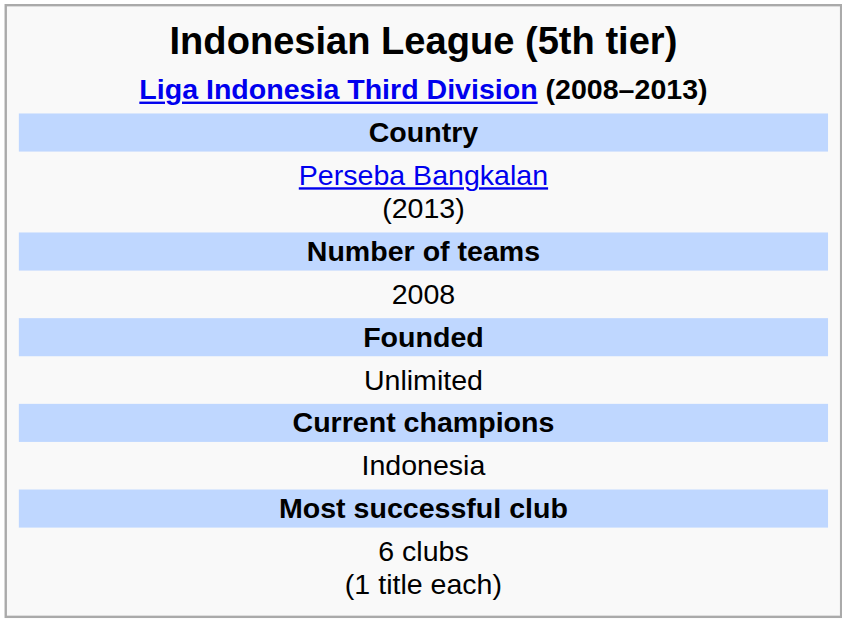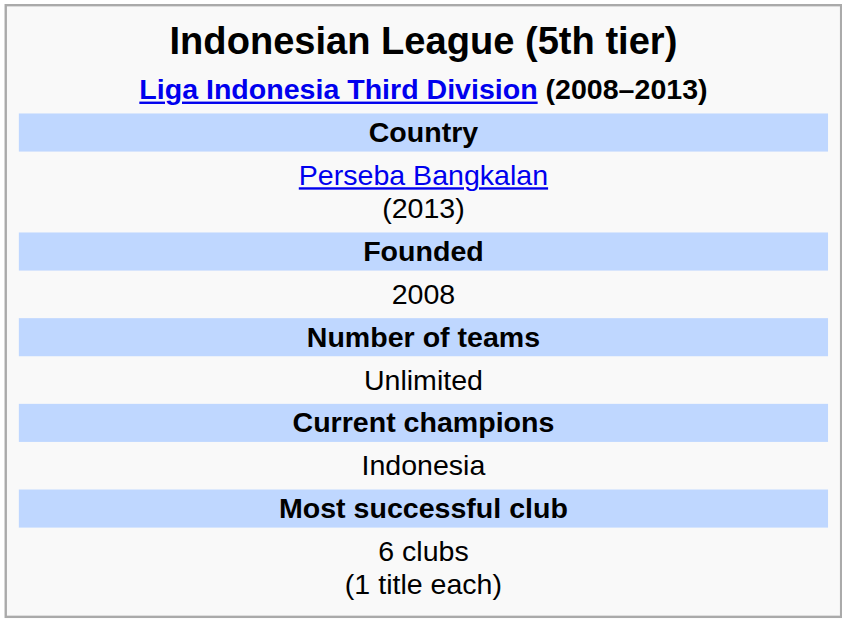(423, 252) Number of teams -> (423, 252) Founded
(423, 338) Founded -> (423, 338) Number of teams
